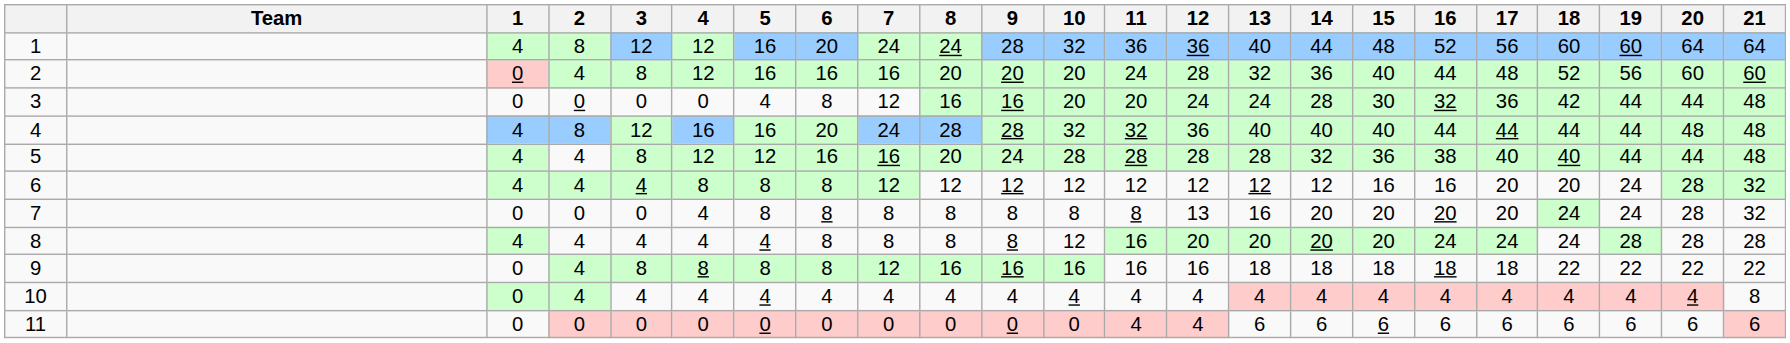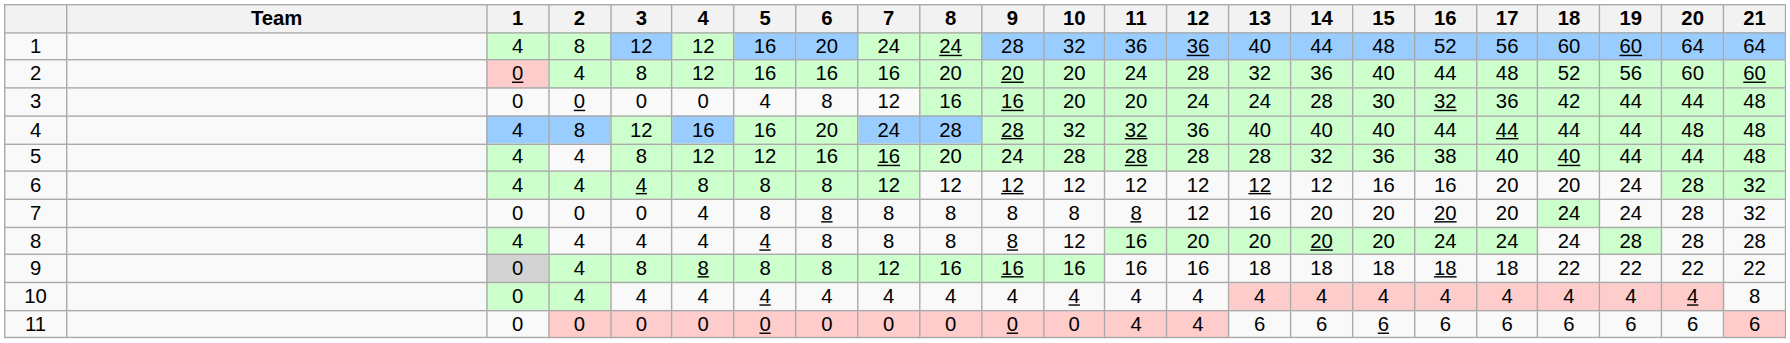(1198, 213) 13 -> (1198, 213) 12
(518, 268) no background -> (518, 268) lightgrey background
